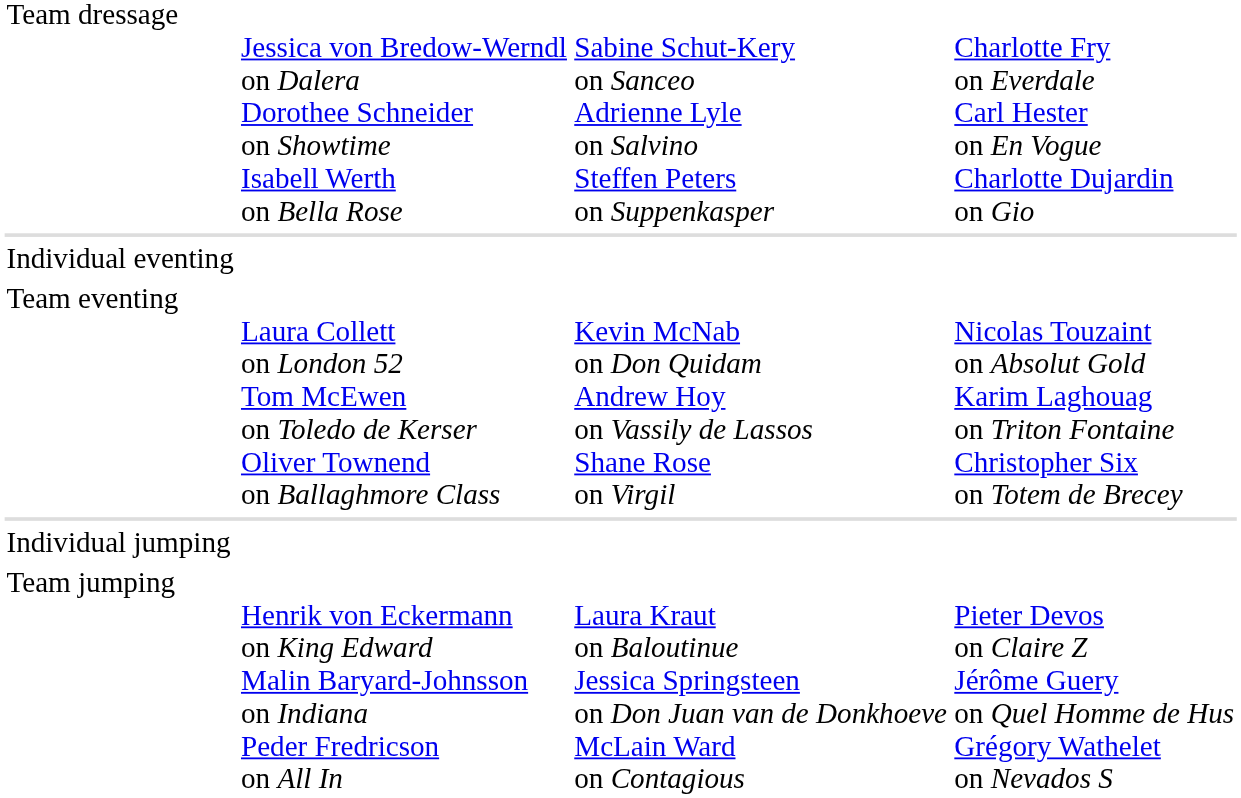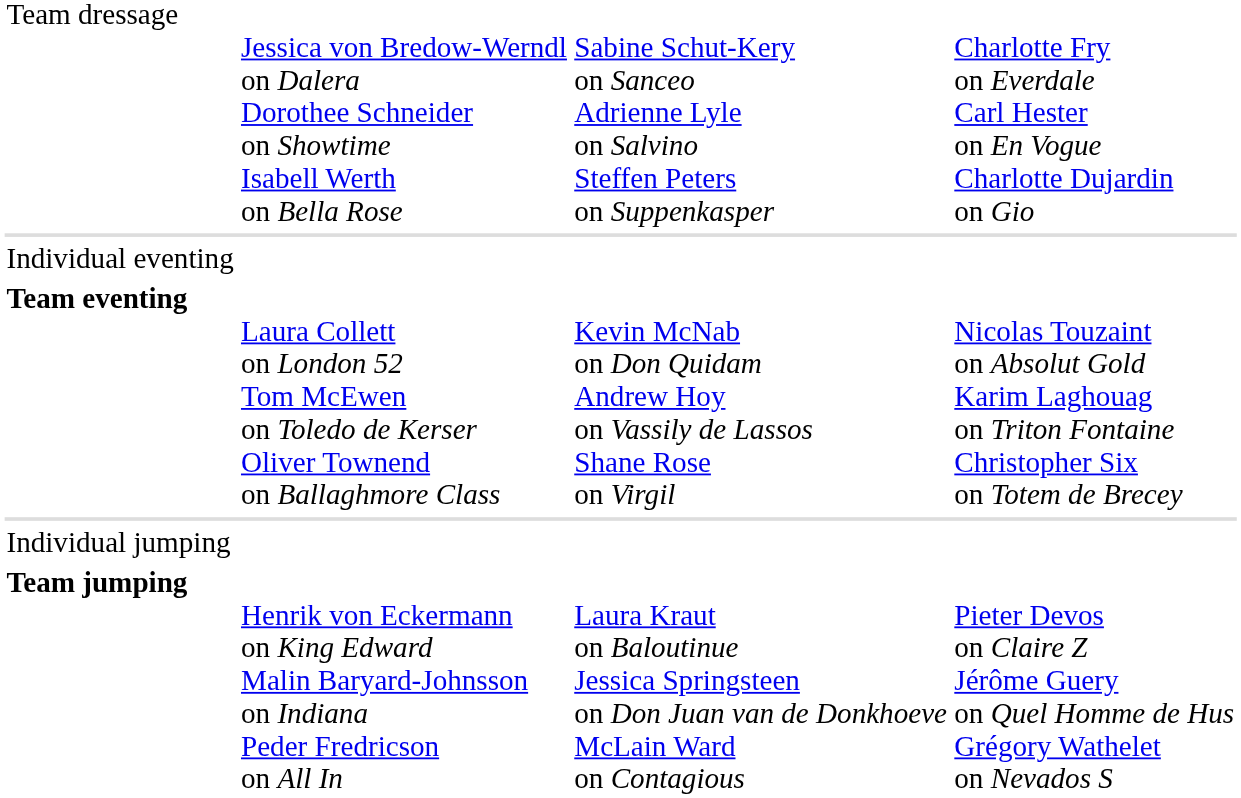(92, 298) normal -> (97, 298) bold
(91, 582) normal -> (97, 582) bold
